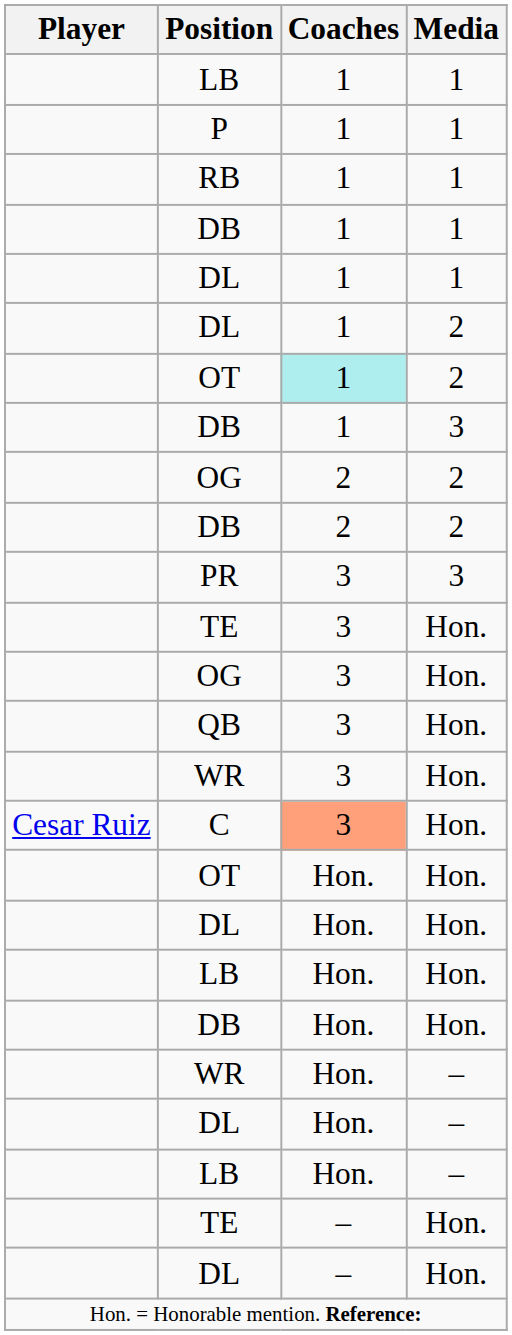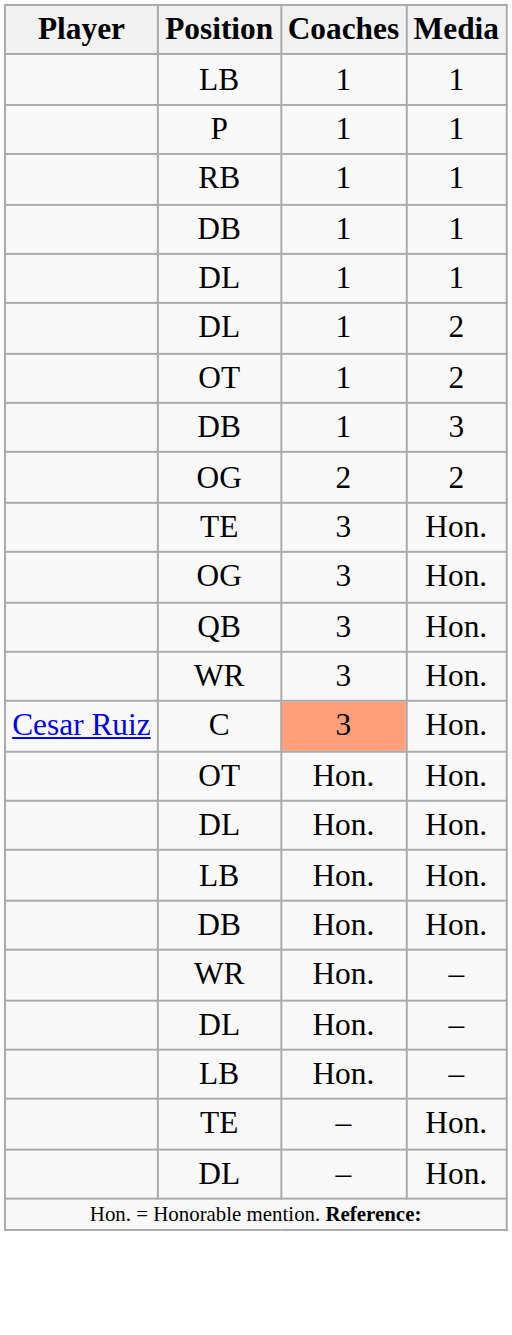(343, 377) paleturquoise background -> (343, 377) no background
- row: (219, 526)
- row: (219, 576)
